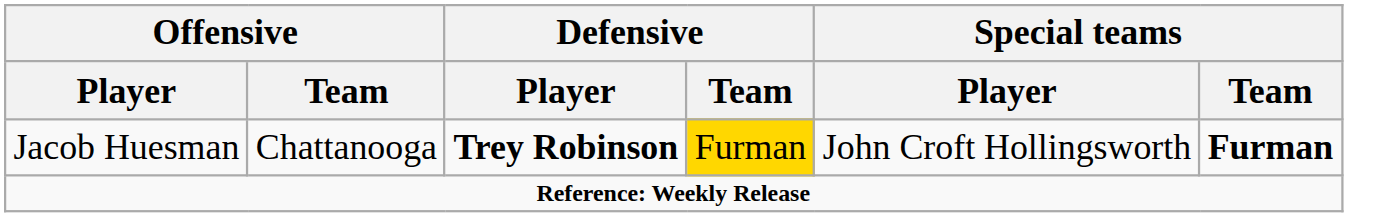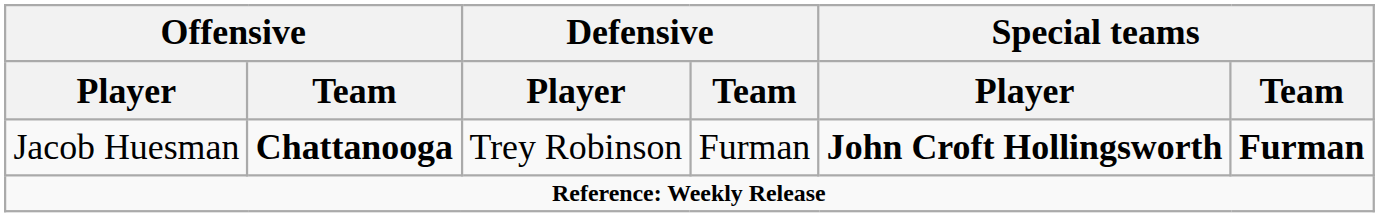(346, 146) normal -> (354, 146) bold
(566, 146) bold -> (576, 146) normal
(751, 146) gold background -> (755, 146) no background
(1007, 146) normal -> (1025, 146) bold
